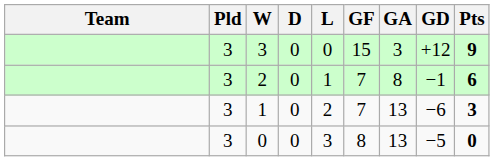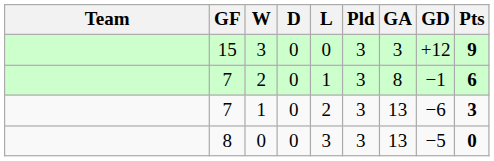columns swapped: (228, 19) <-> (361, 19)
